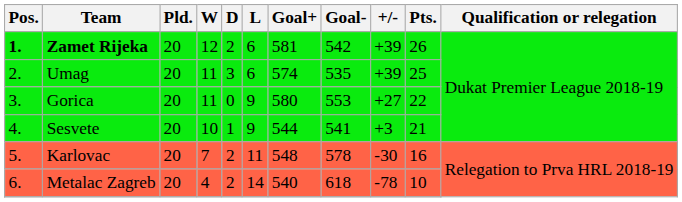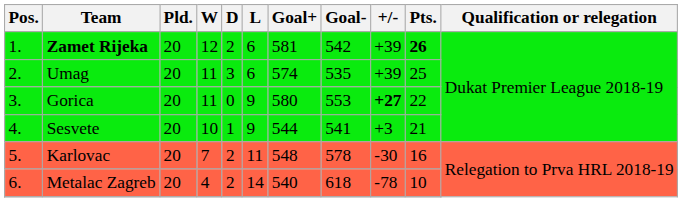(15, 45) bold -> (15, 45) normal
(418, 45) normal -> (418, 45) bold
(388, 100) normal -> (388, 100) bold
